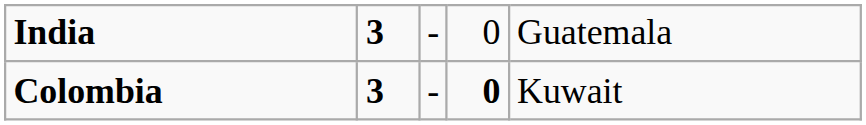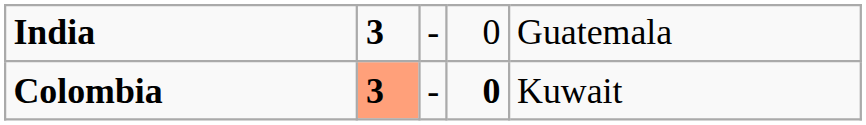(375, 89) no background -> (375, 89) lightsalmon background
